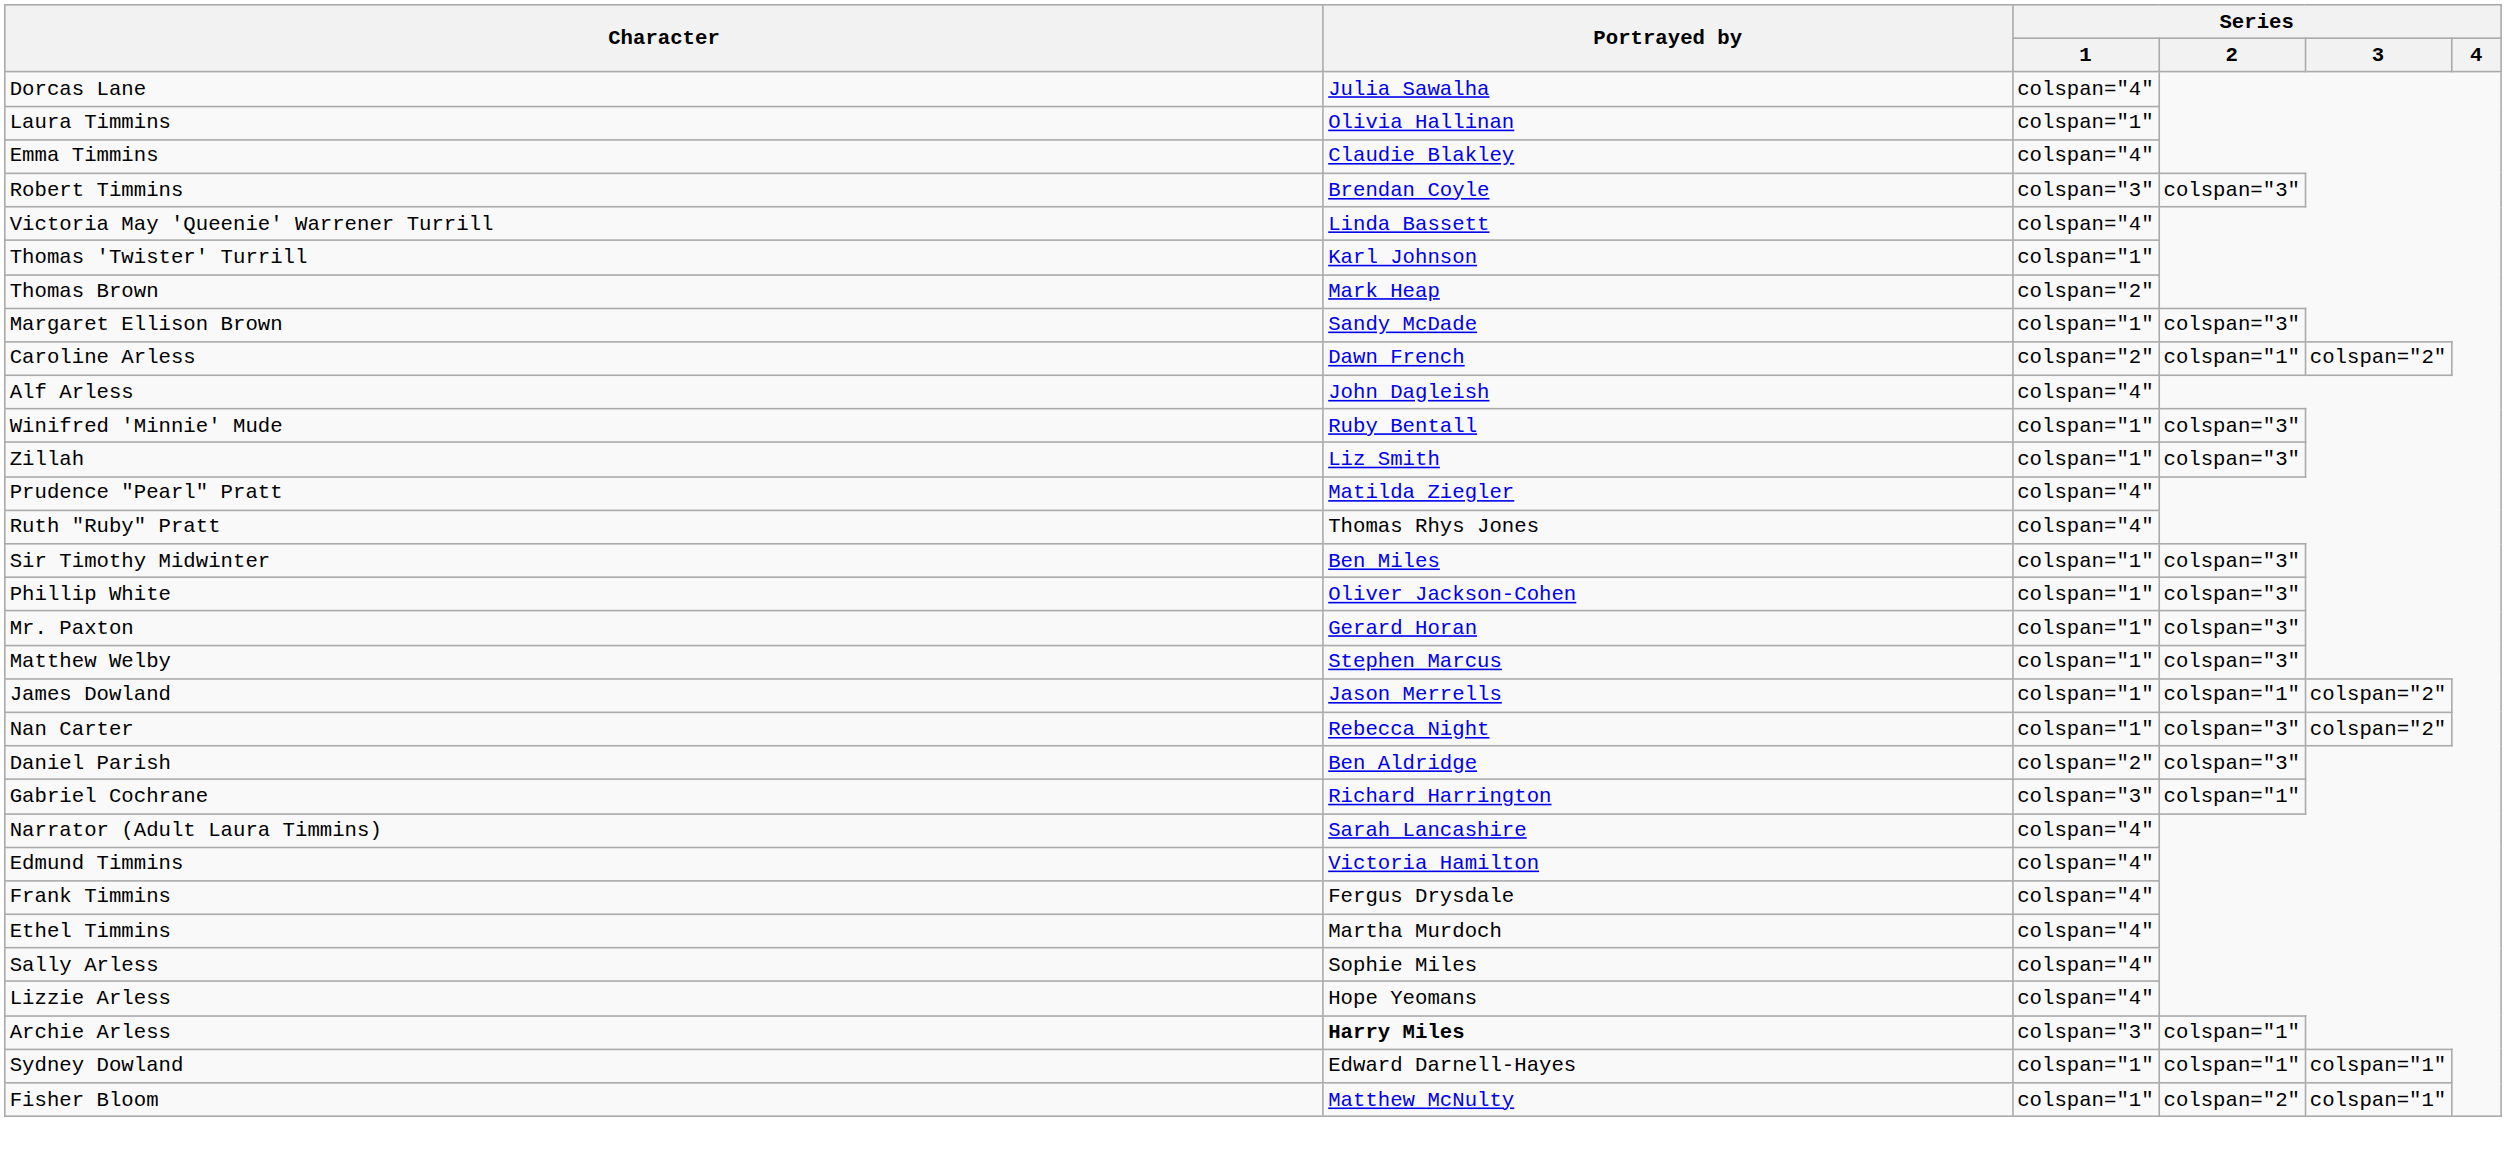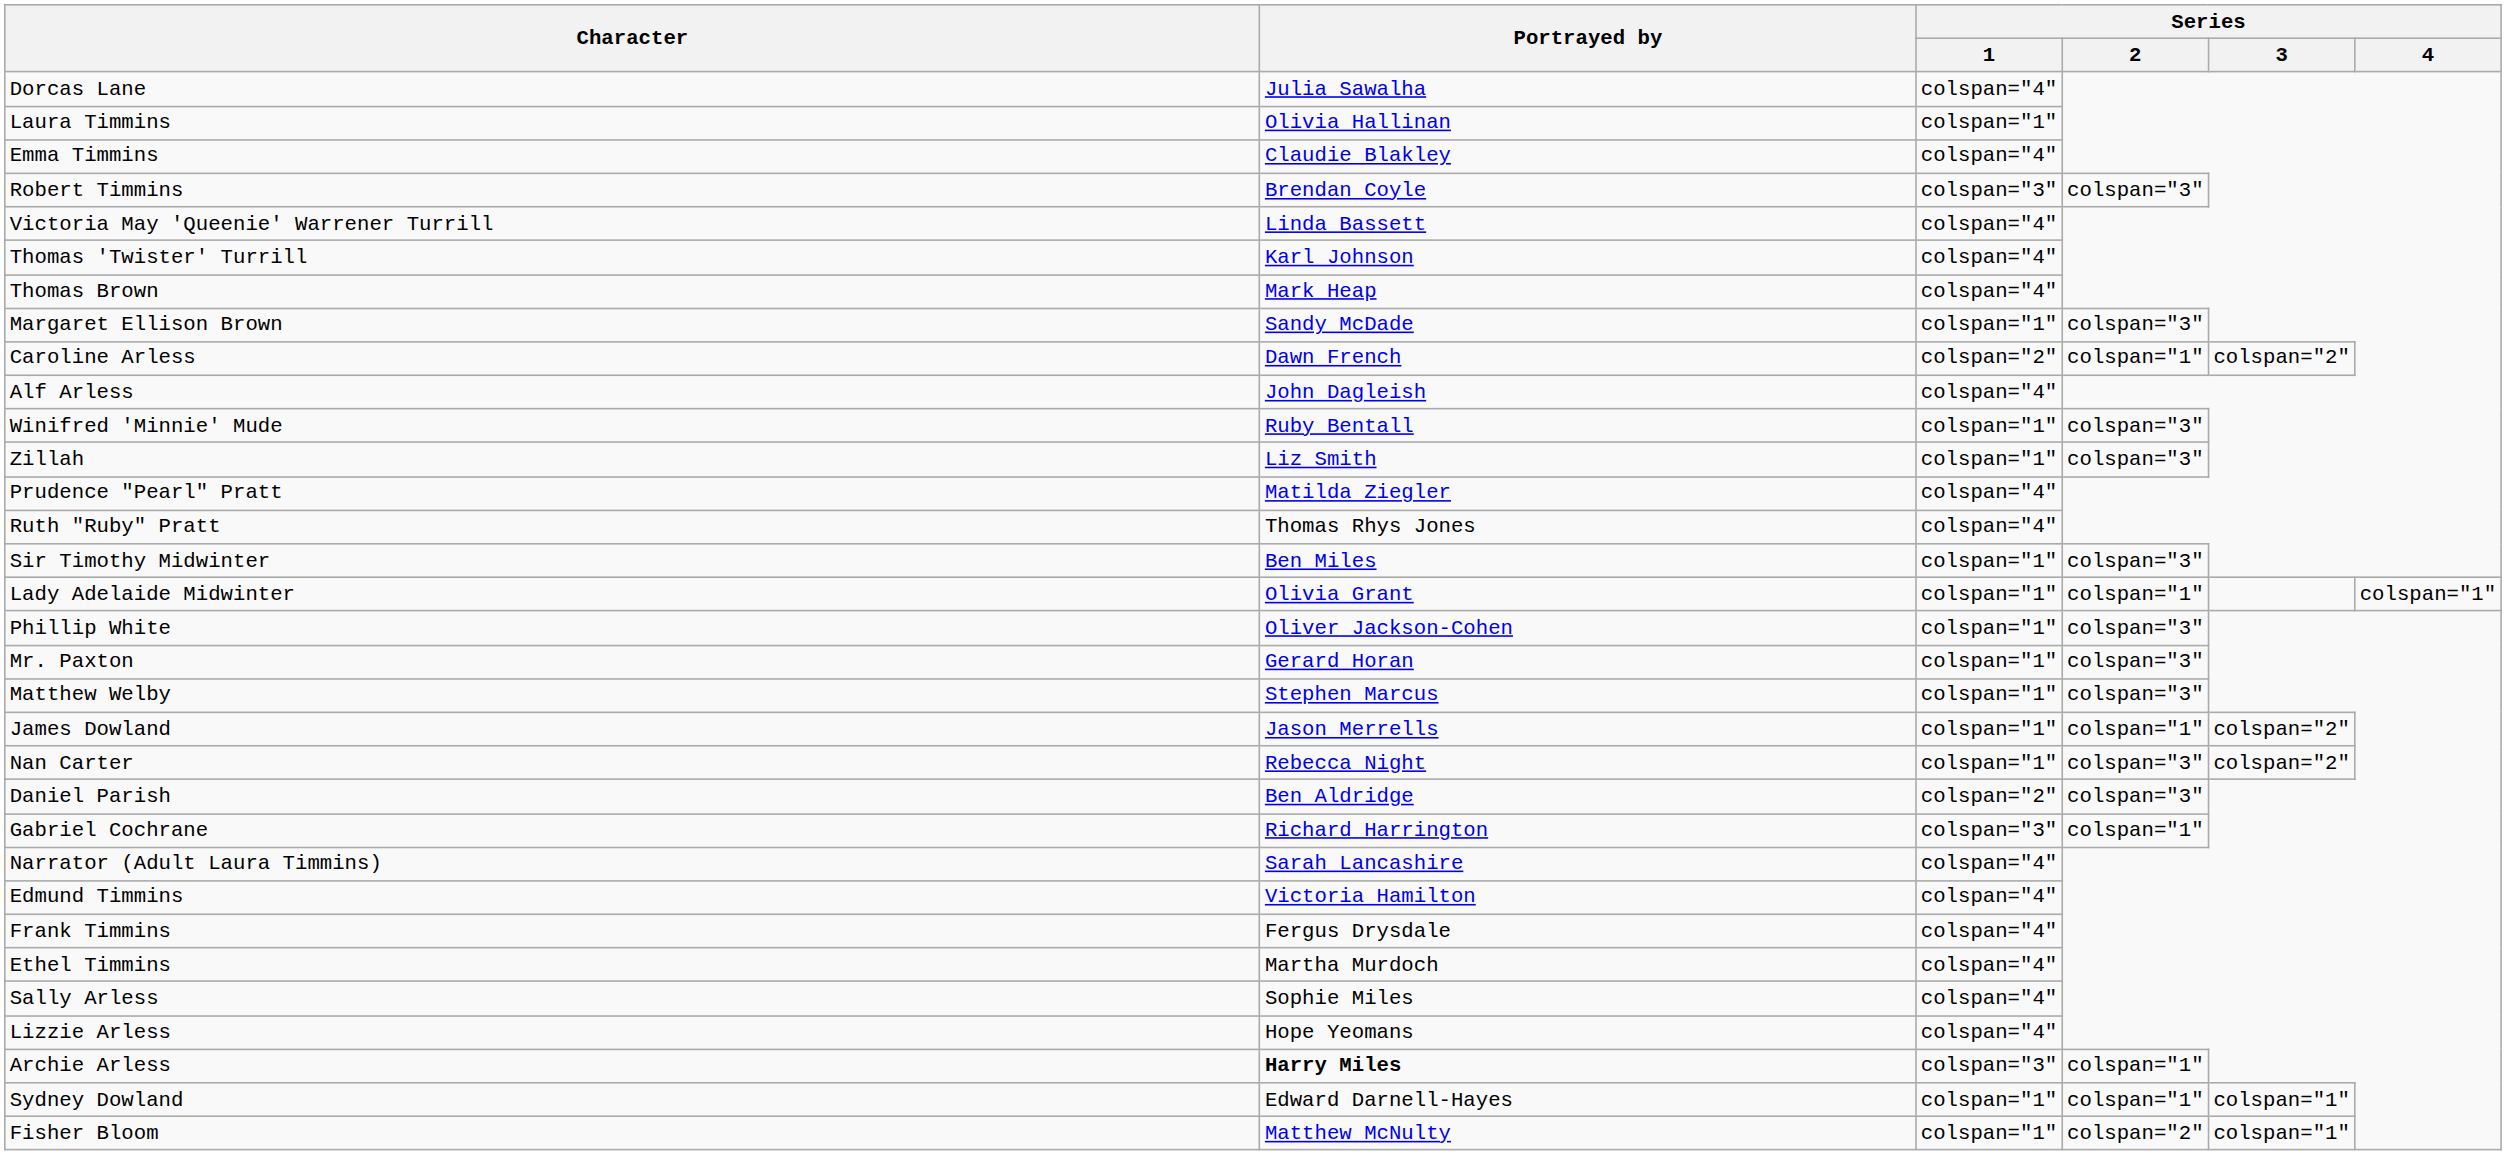(2085, 257) colspan="1" -> (1989, 257) colspan="4"
(2085, 291) colspan="2" -> (1989, 291) colspan="4"
+ row: (152, 594)
